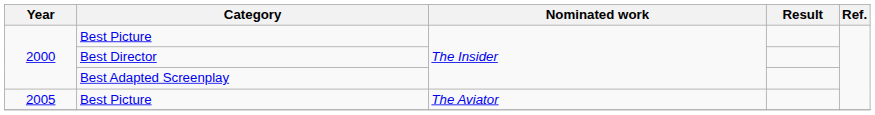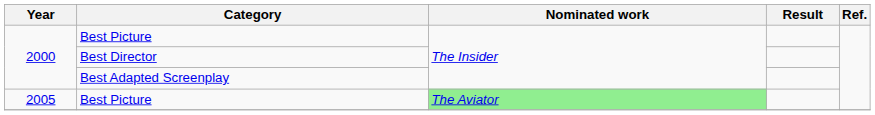(465, 99) no background -> (465, 99) lightgreen background
